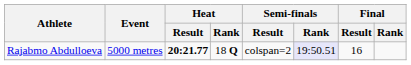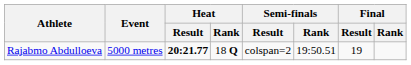(316, 51) lavender background -> (316, 51) no background
(356, 51) 16 -> (356, 51) 19
